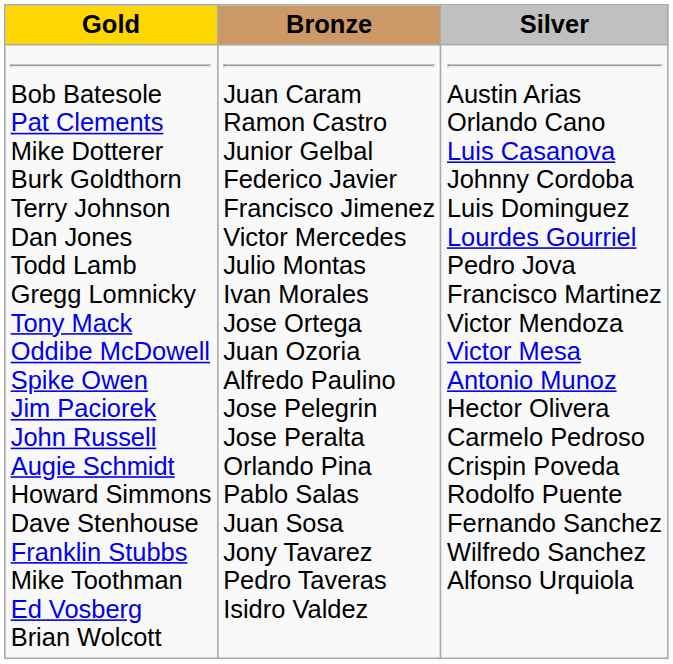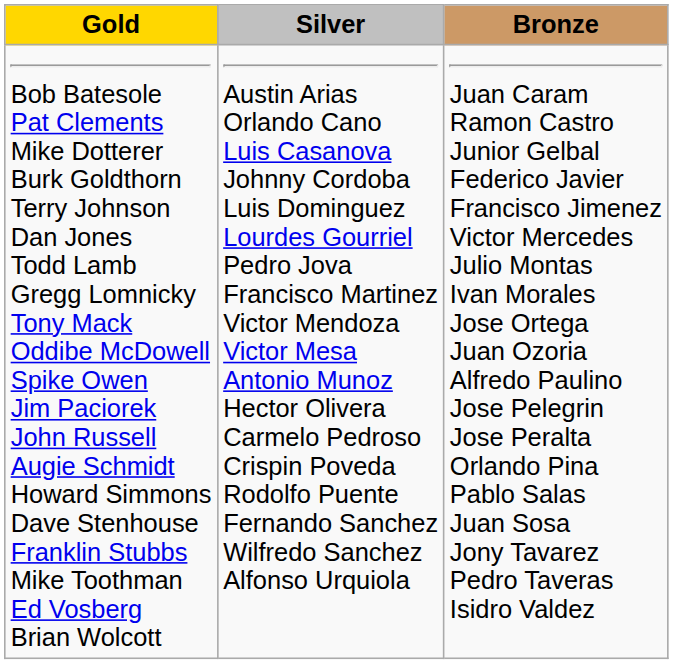columns swapped: (554, 24) <-> (329, 24)
